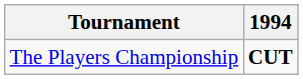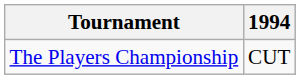(270, 56) bold -> (269, 56) normal
